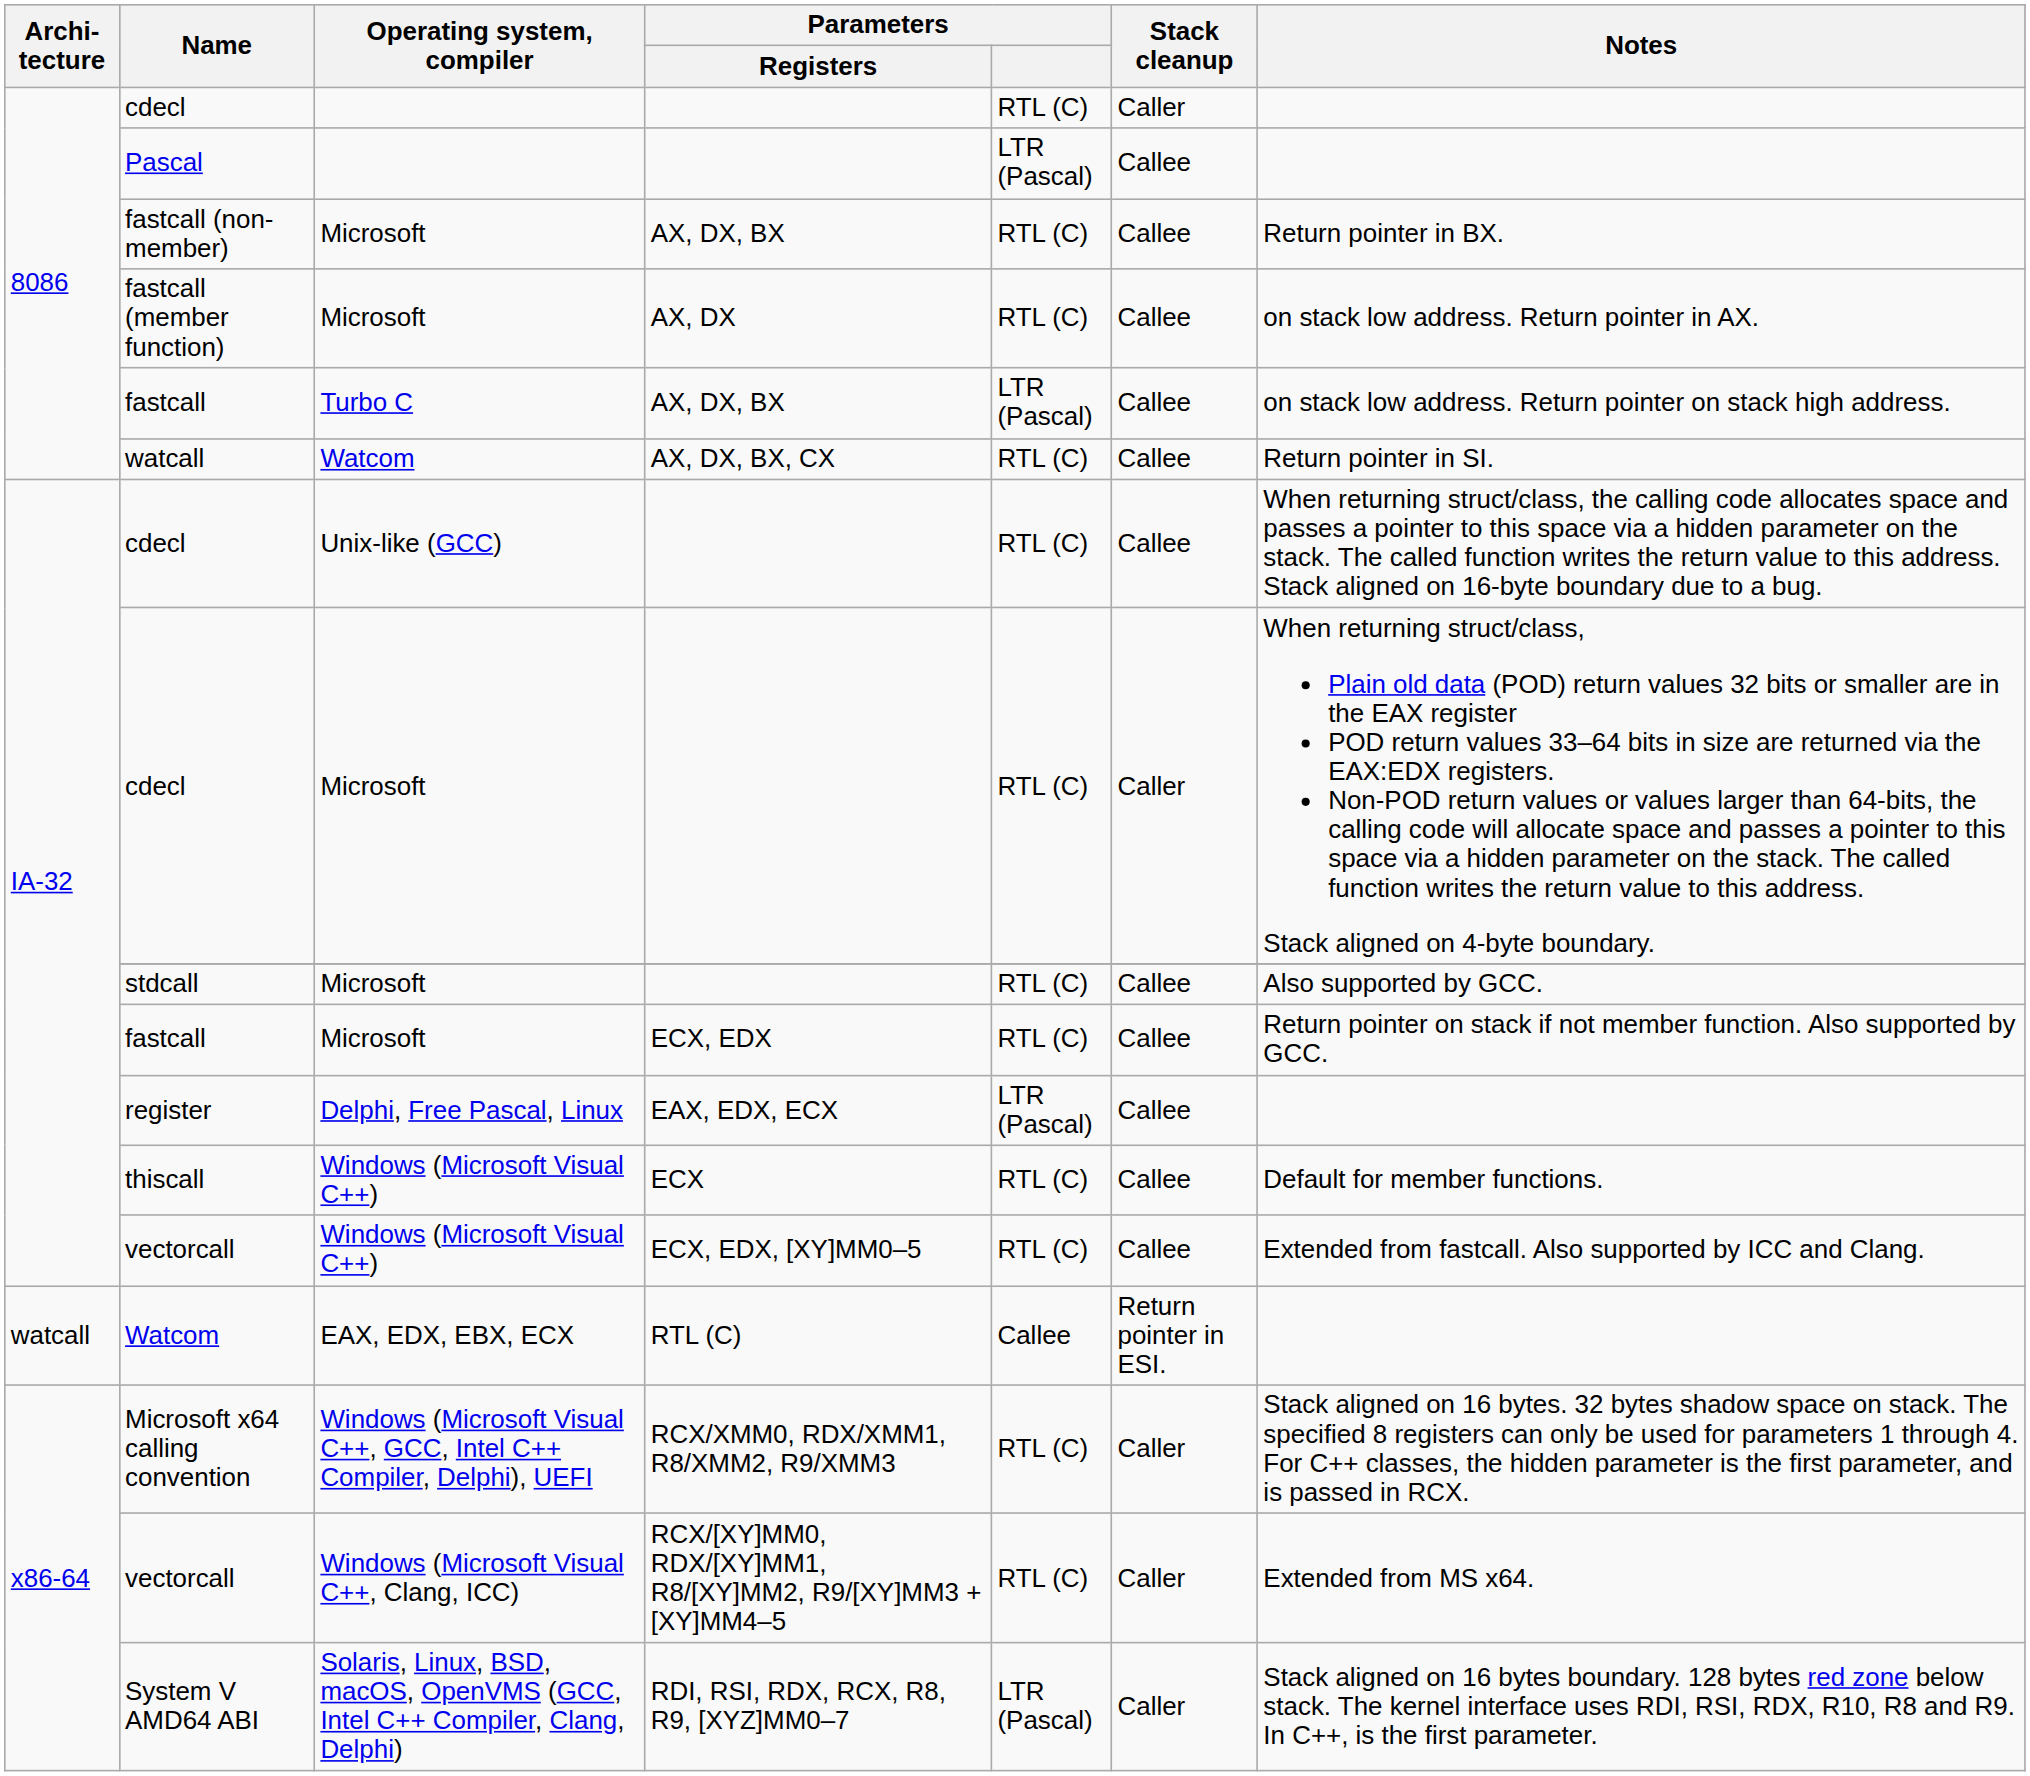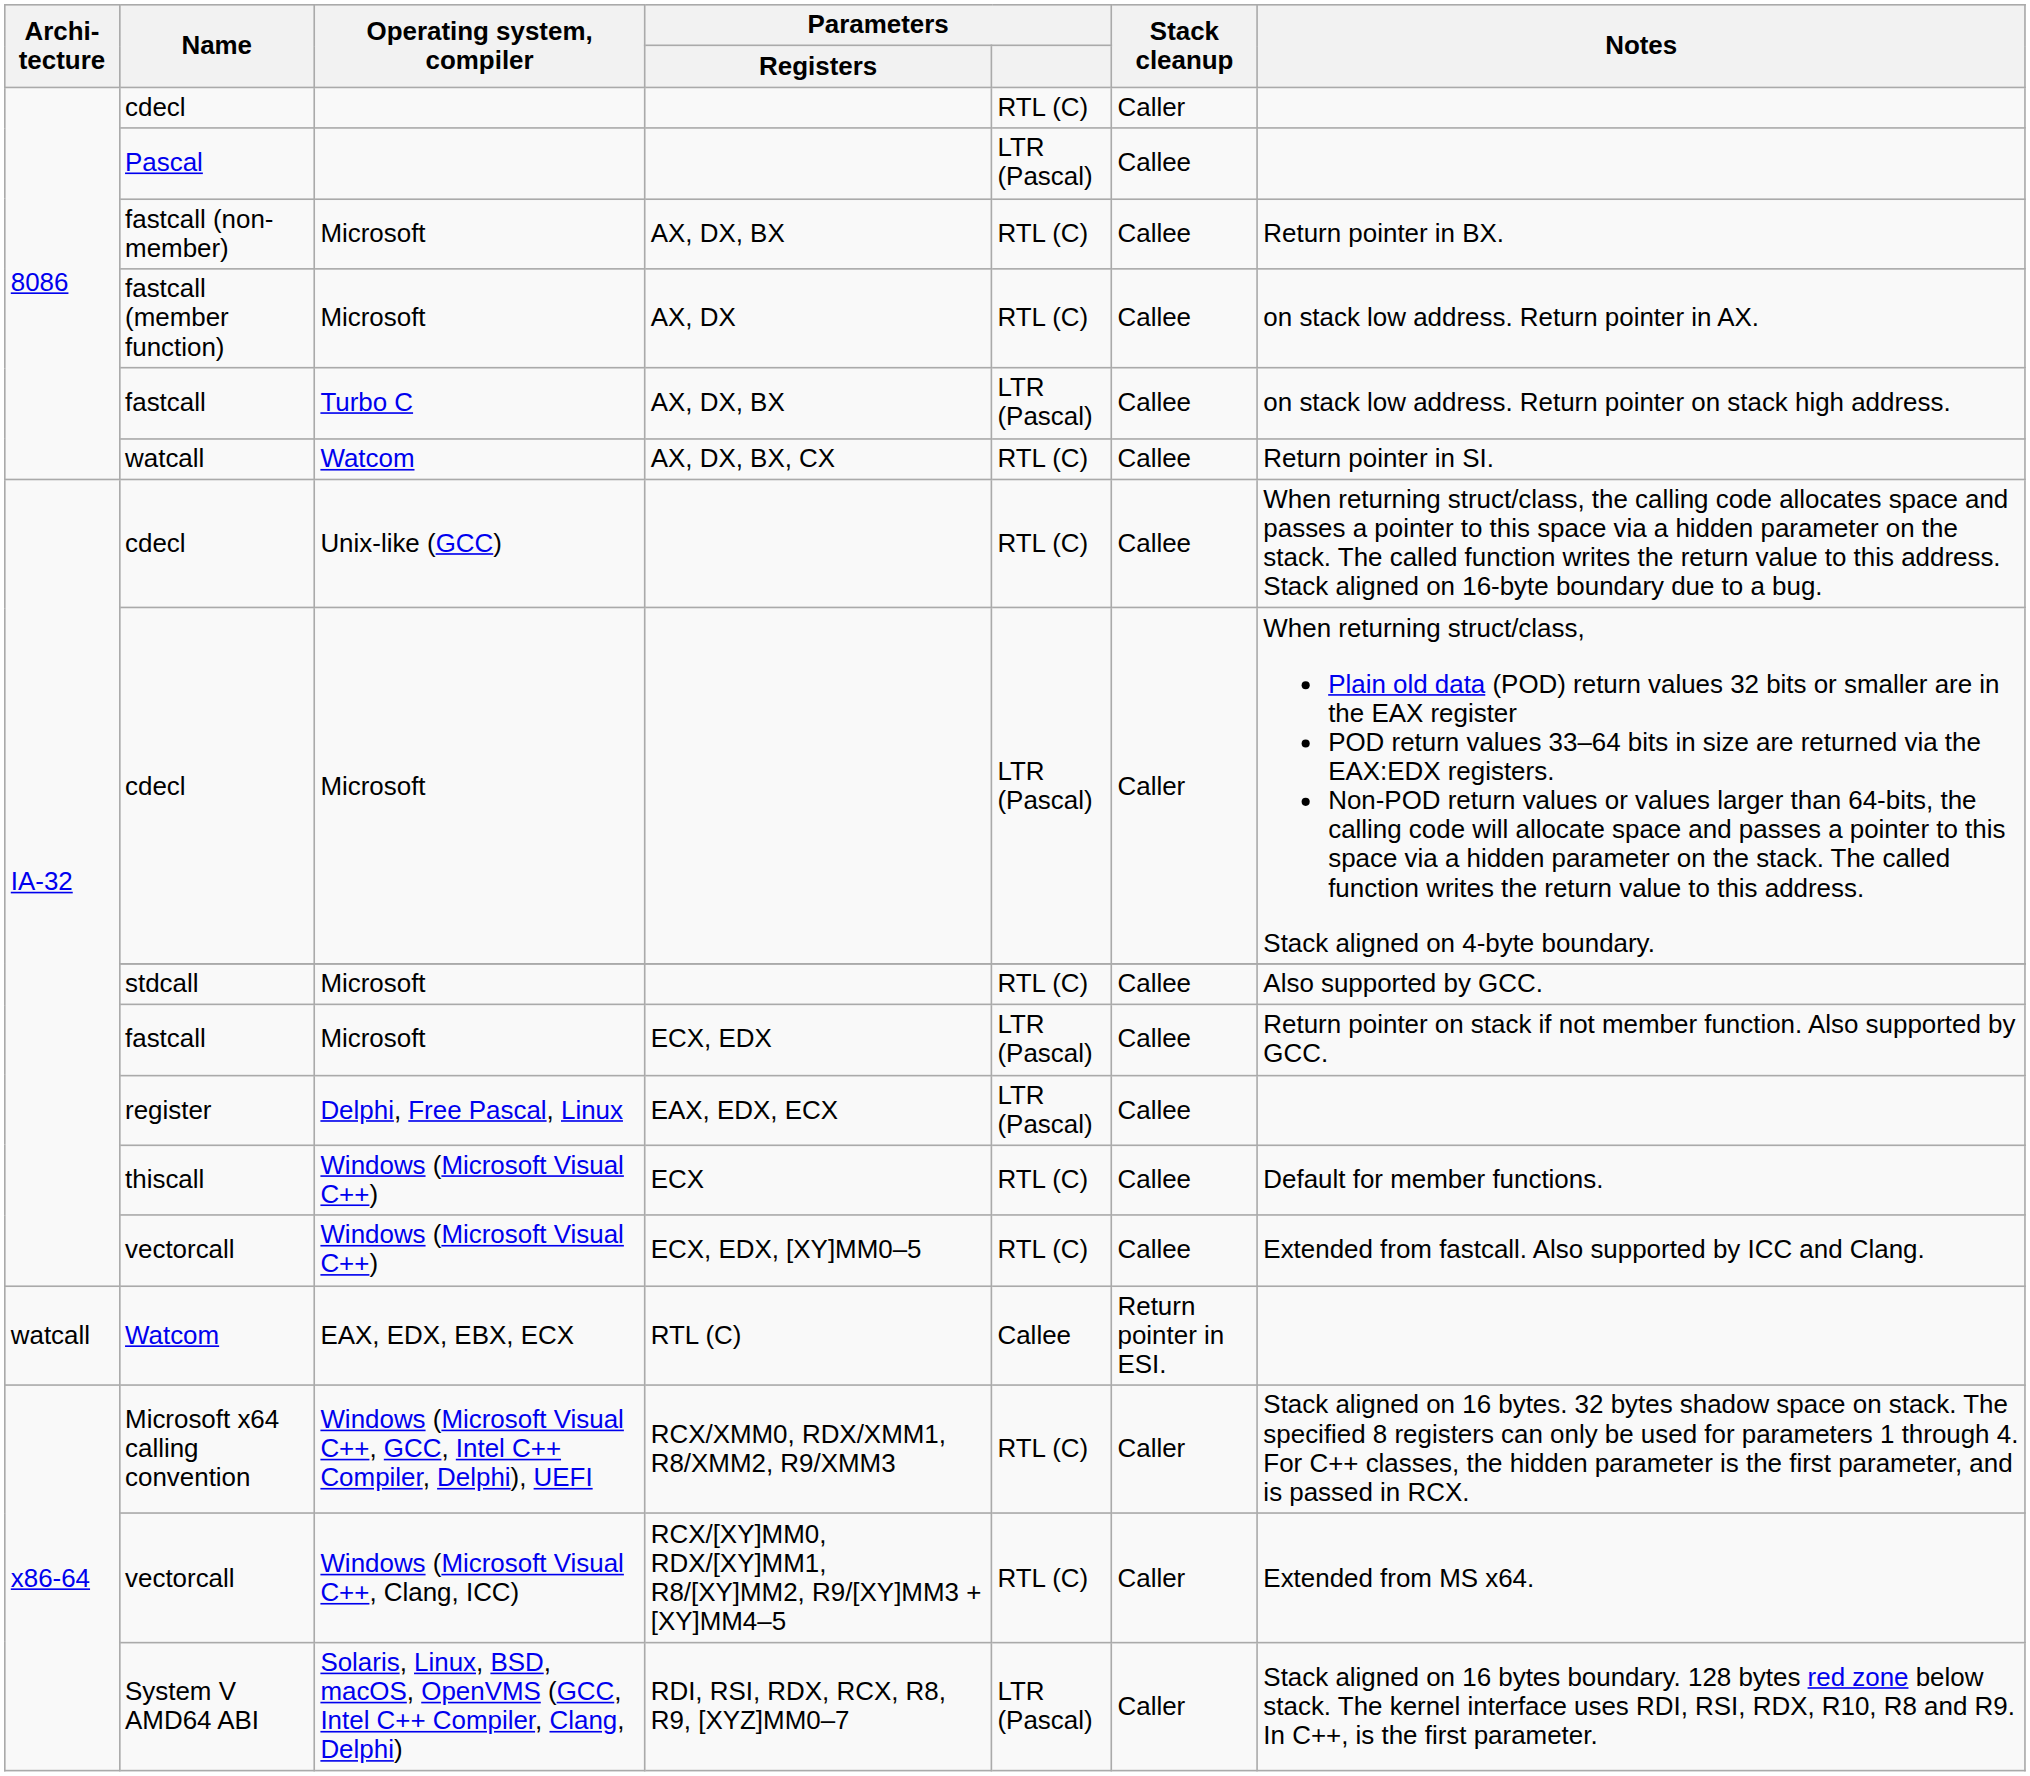(1043, 785) RTL (C) -> (1045, 785) LTR (Pascal)
(1043, 1039) RTL (C) -> (1045, 1039) LTR (Pascal)
